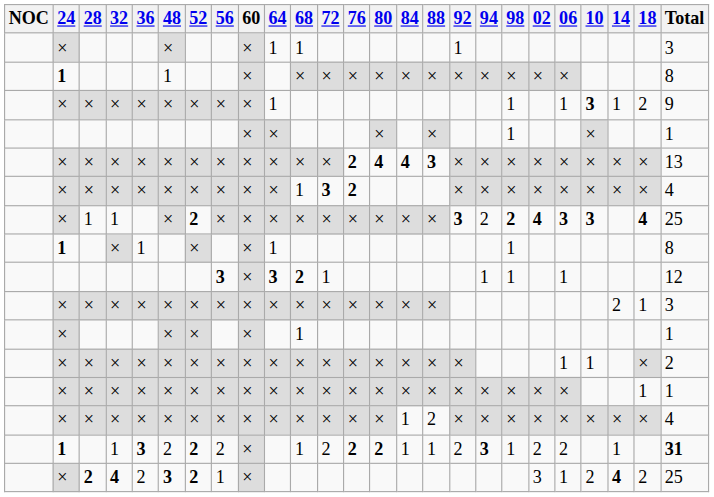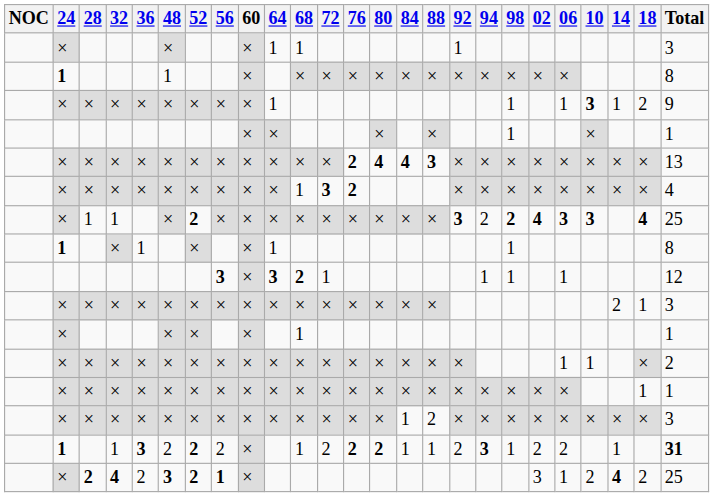(669, 420) 4 -> (669, 420) 3
(220, 477) normal -> (220, 477) bold
